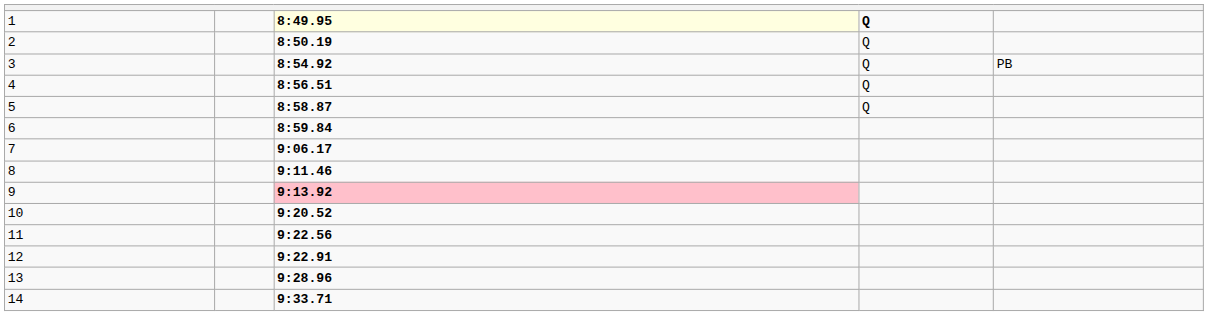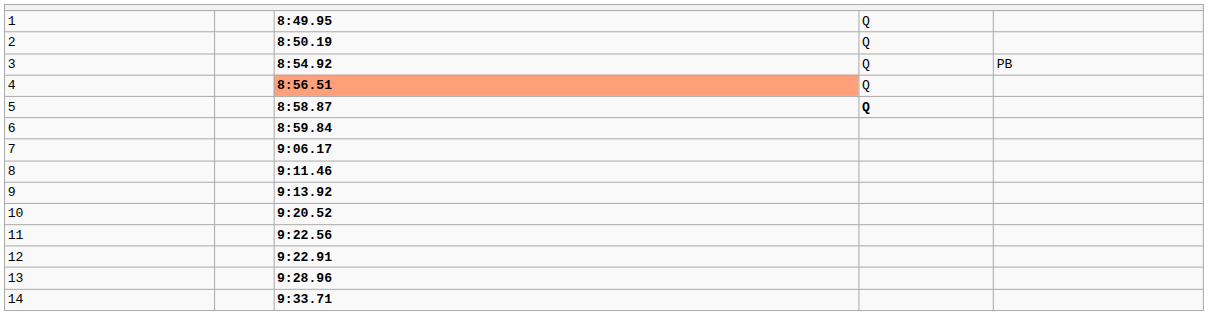(304, 21) lightyellow background -> (304, 21) no background
(866, 21) bold -> (866, 21) normal
(304, 86) no background -> (304, 86) lightsalmon background
(866, 107) normal -> (866, 107) bold
(304, 193) pink background -> (304, 193) no background
